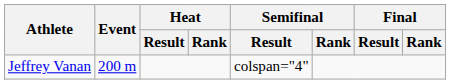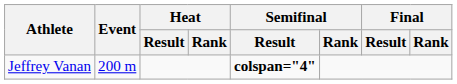(271, 67) normal -> (275, 67) bold
